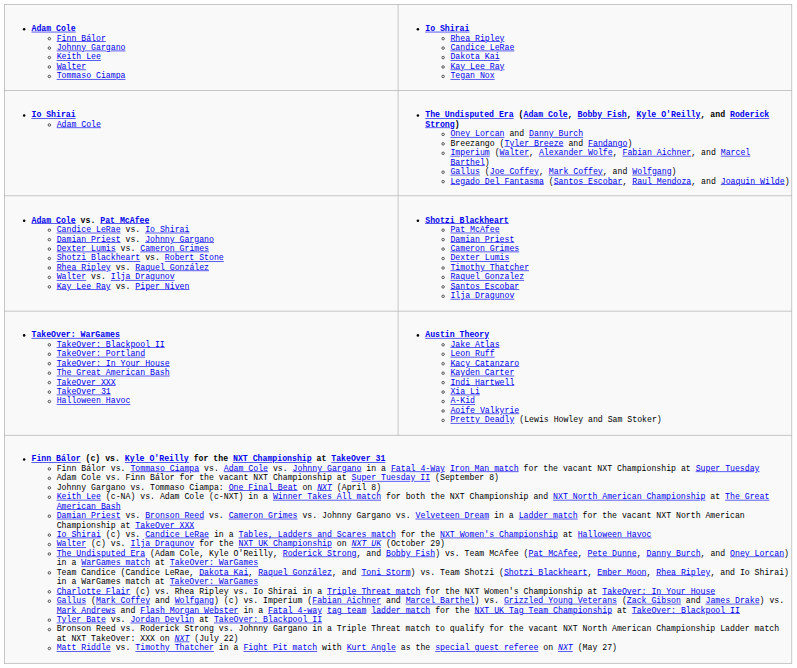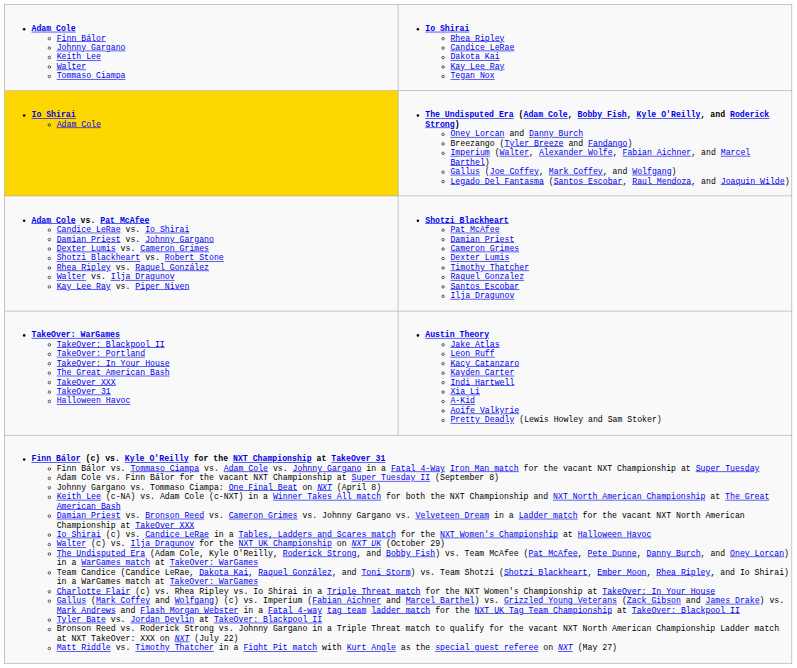(201, 120) no background -> (201, 120) gold background
